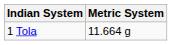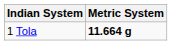(109, 31) normal -> (110, 31) bold
